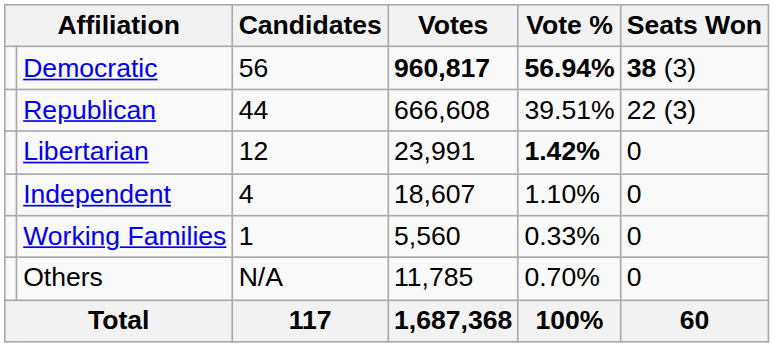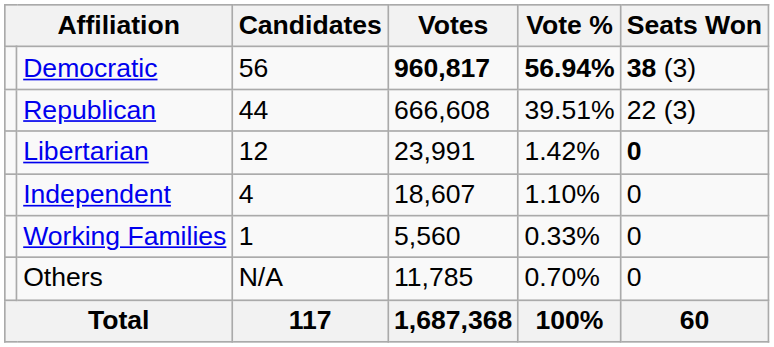(562, 151) bold -> (562, 151) normal
(634, 151) normal -> (634, 151) bold
